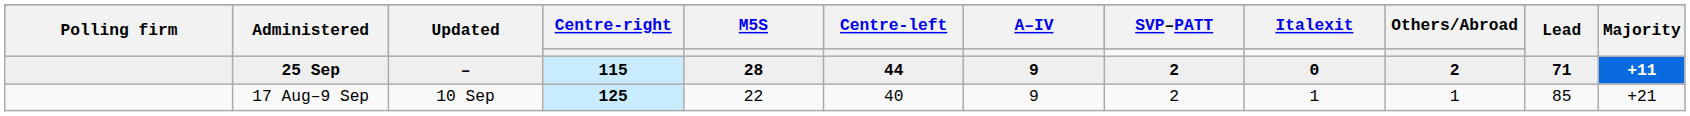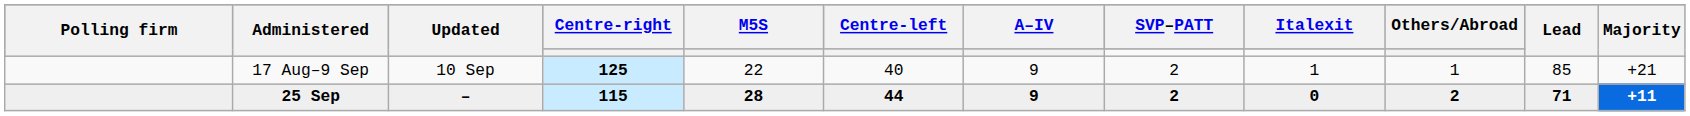rows swapped: (311, 70) <-> (311, 97)
